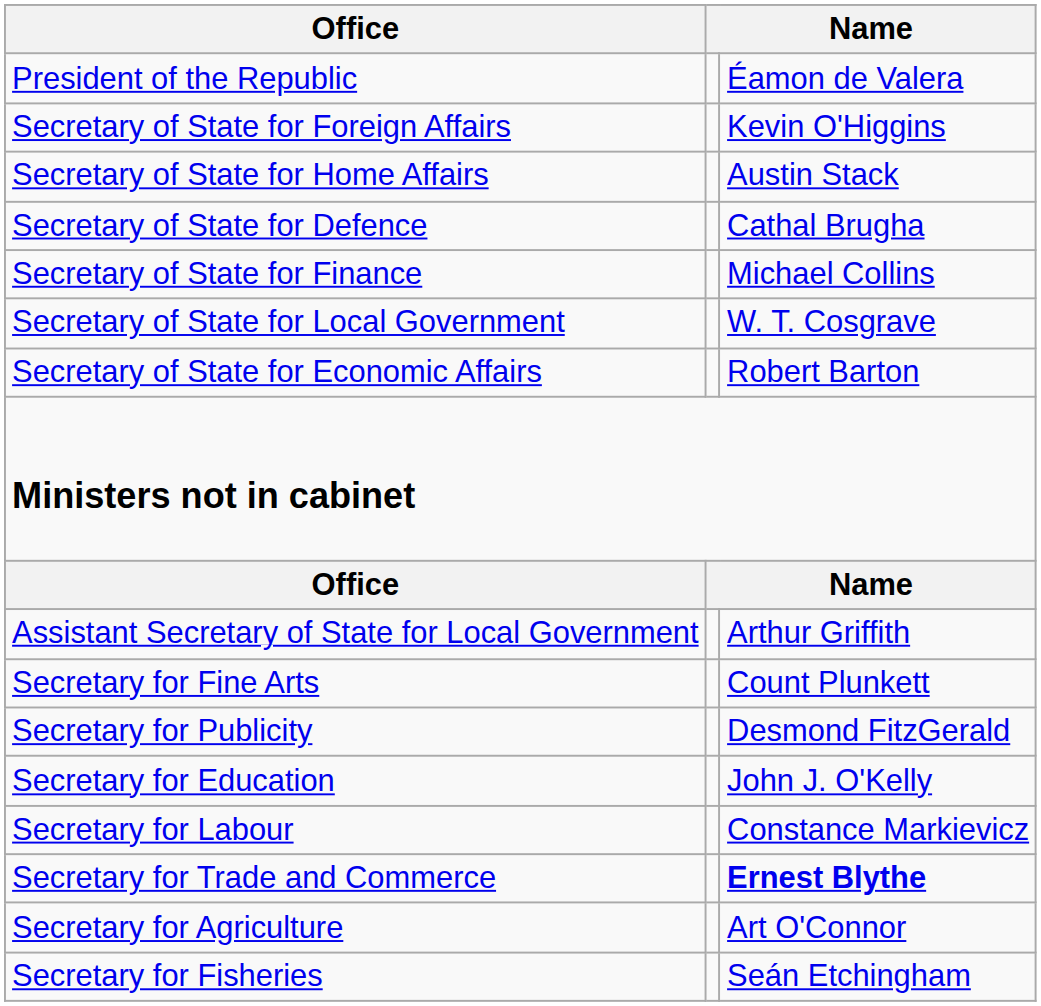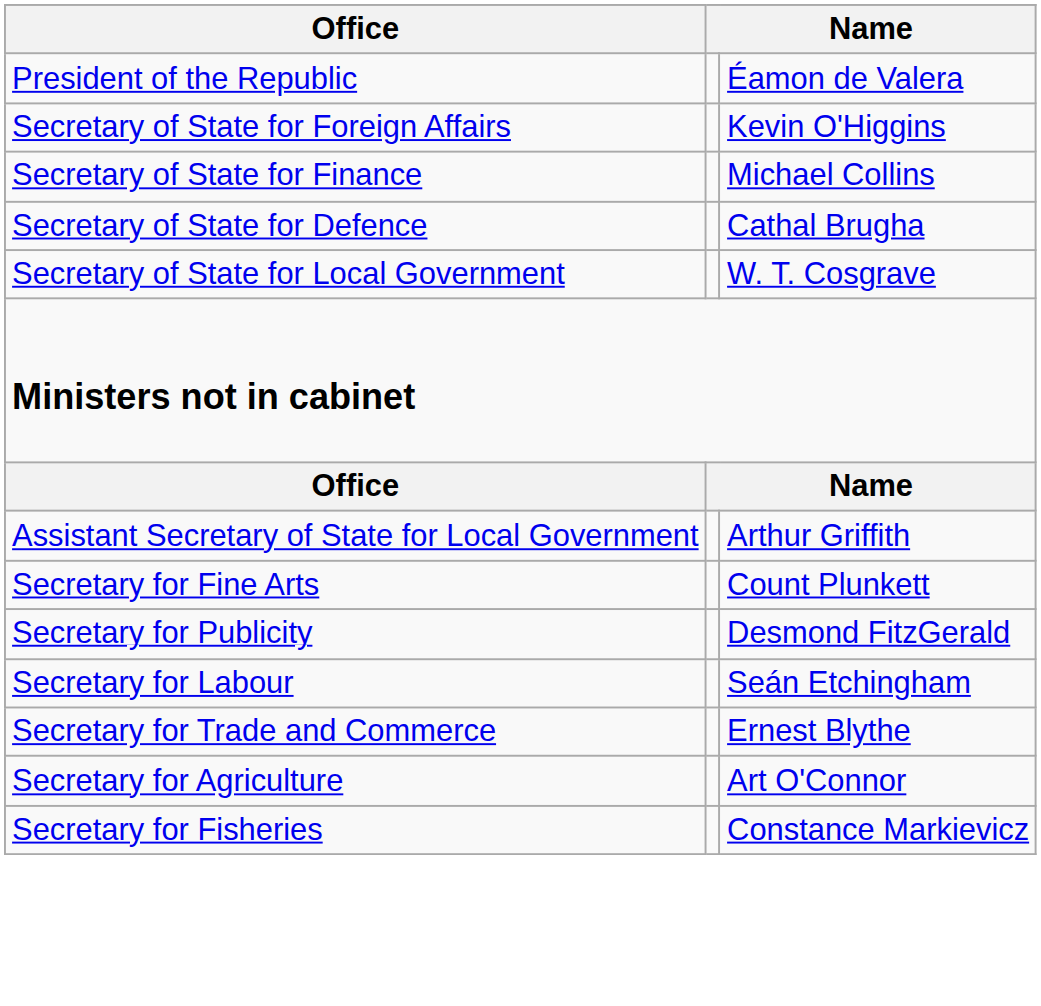- row: (250, 175)
rows swapped: (220, 224) <-> (217, 273)
- row: (277, 371)
- row: (173, 780)
(878, 829) Constance Markievicz -> (849, 682) Seán Etchingham
(827, 878) bold -> (819, 731) normal
(849, 976) Seán Etchingham -> (878, 829) Constance Markievicz
